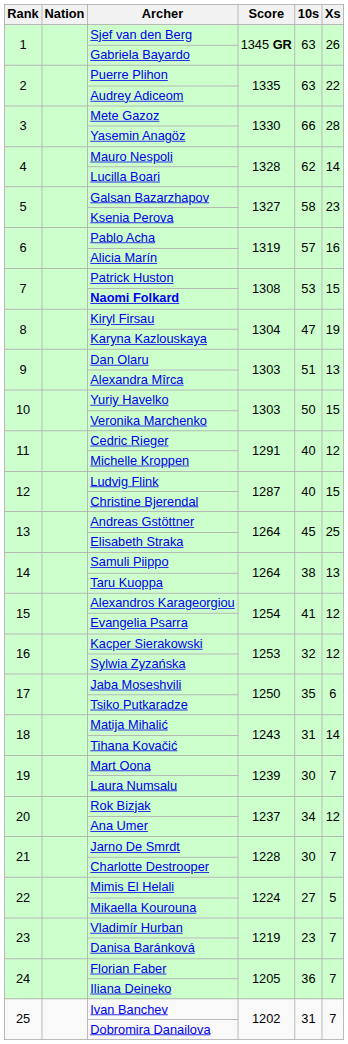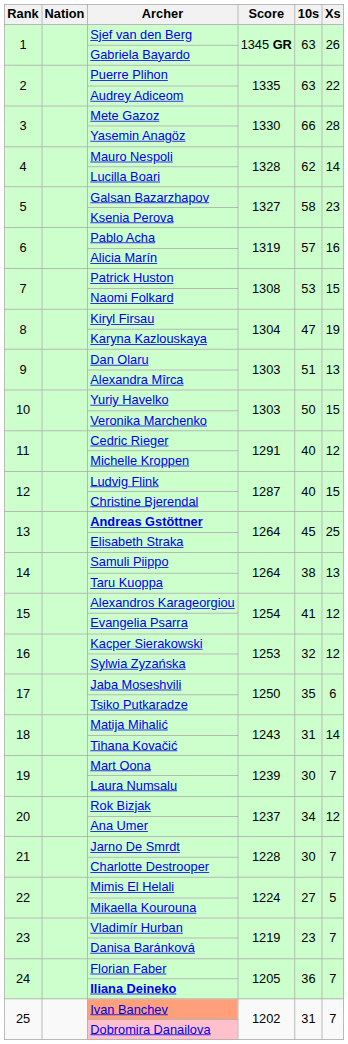(135, 298) bold -> (132, 298) normal
(142, 522) normal -> (146, 522) bold
(131, 989) normal -> (133, 989) bold
(129, 1009) no background -> (129, 1009) lightsalmon background
(150, 1029) no background -> (150, 1029) pink background
